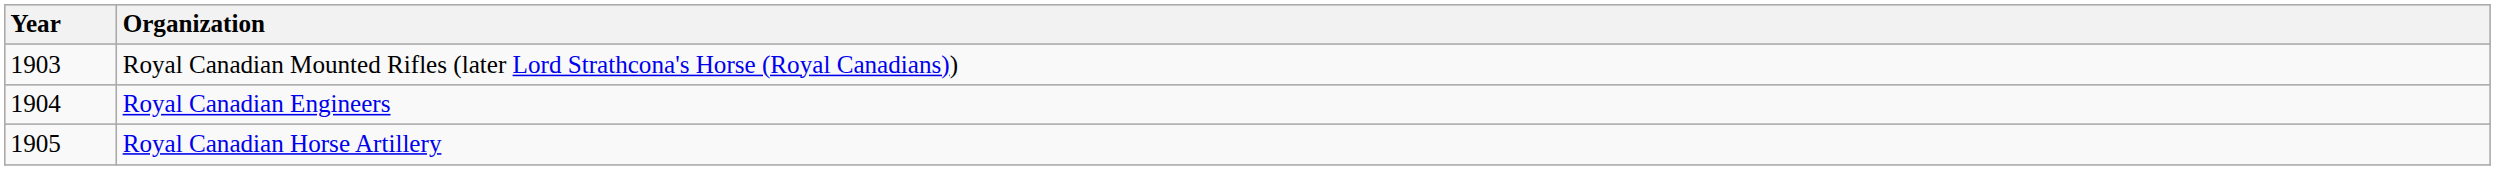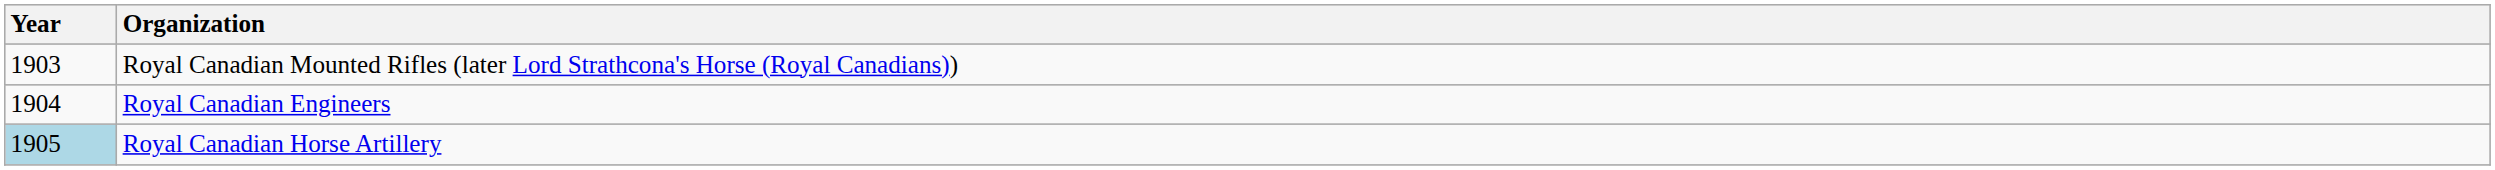(36, 143) no background -> (36, 143) lightblue background
